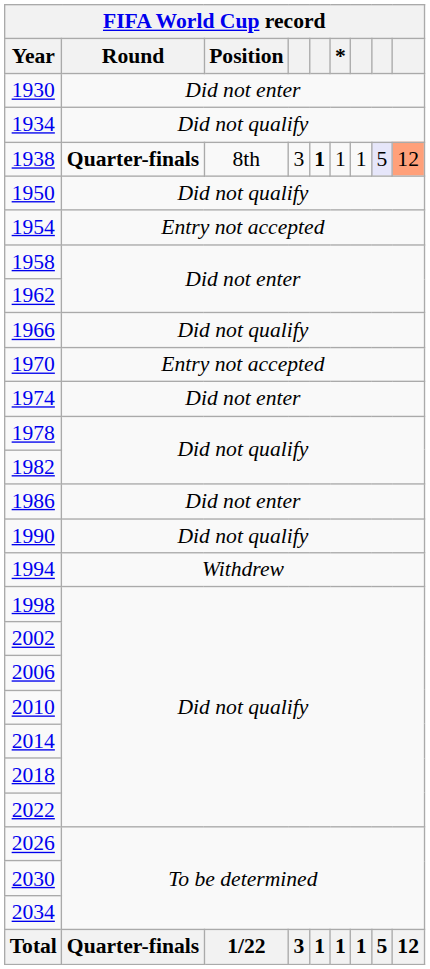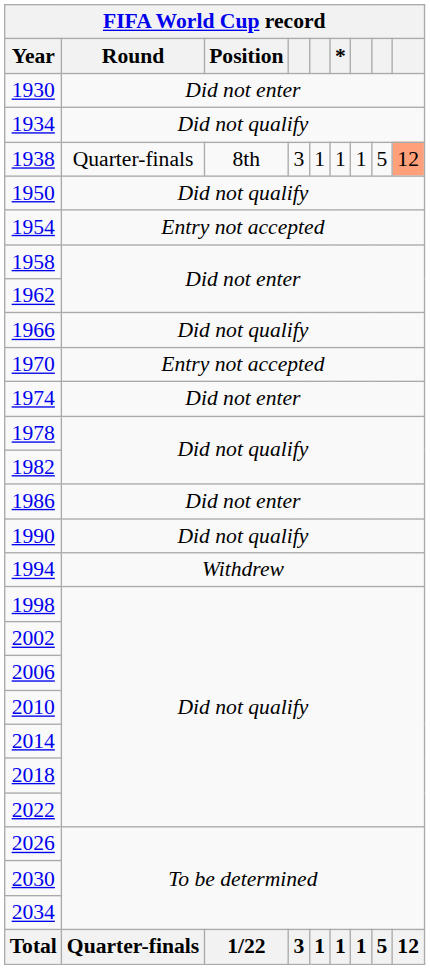(133, 158) bold -> (133, 158) normal
(320, 158) bold -> (320, 158) normal
(382, 158) lavender background -> (382, 158) no background
